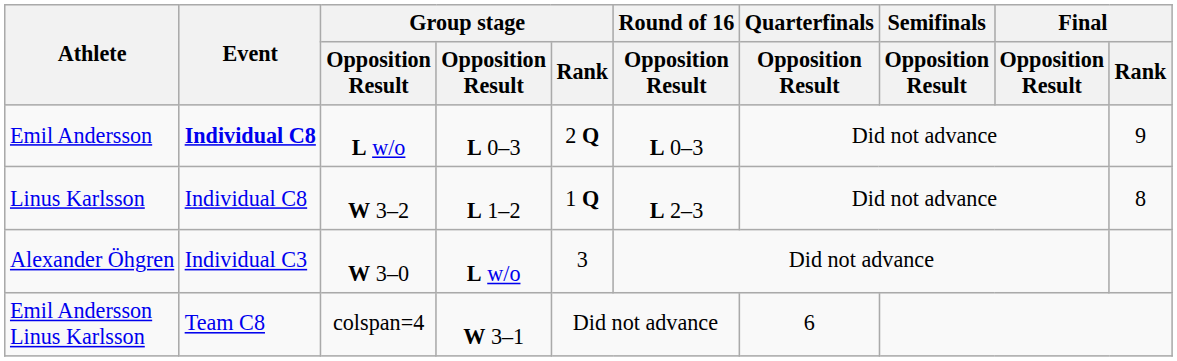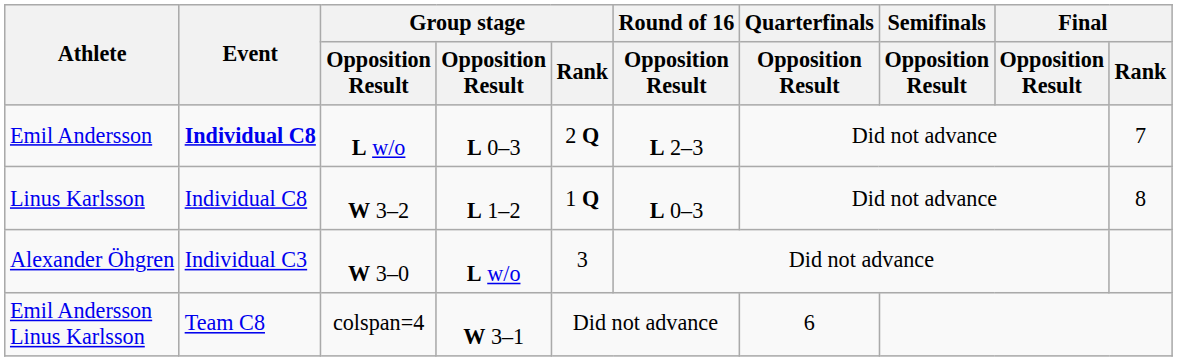(676, 148) L 0–3 -> (676, 148) L 2–3
(1140, 135) 9 -> (1140, 135) 7
(676, 211) L 2–3 -> (676, 211) L 0–3
